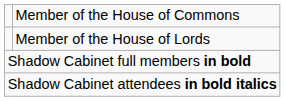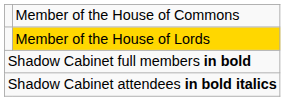(113, 38) no background -> (113, 38) gold background
